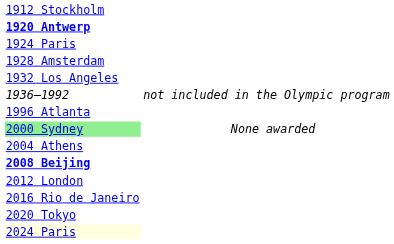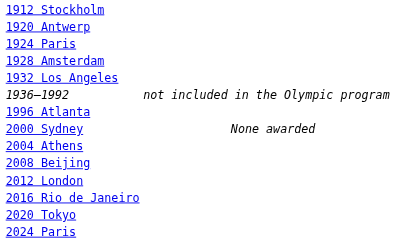(48, 27) bold -> (48, 27) normal
(44, 129) lightgreen background -> (44, 129) no background
(48, 163) bold -> (48, 163) normal
(41, 232) lightyellow background -> (41, 232) no background
